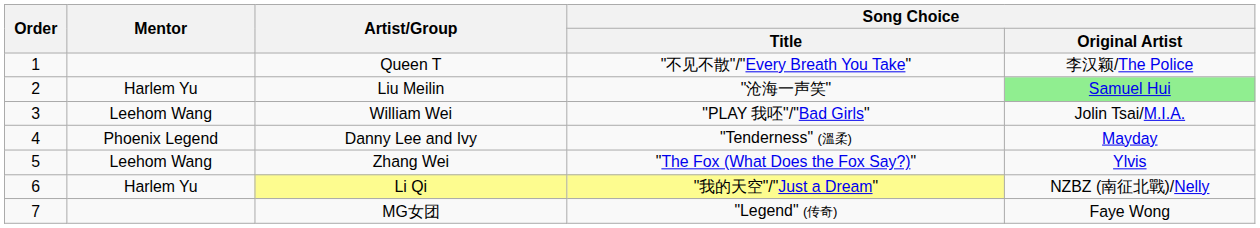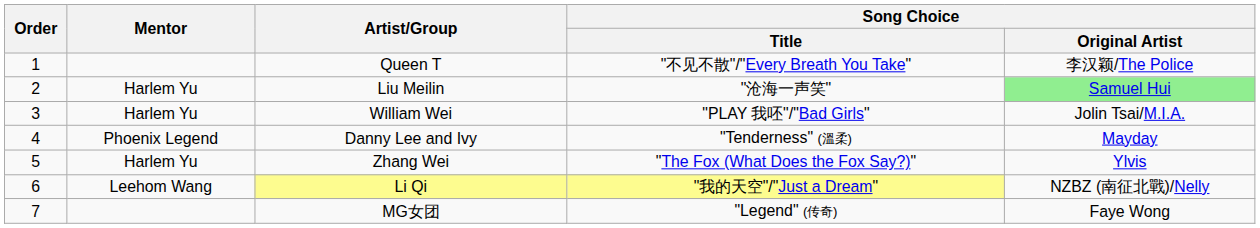(161, 113) Leehom Wang -> (161, 113) Harlem Yu
(161, 162) Leehom Wang -> (161, 162) Harlem Yu
(161, 186) Harlem Yu -> (161, 186) Leehom Wang
